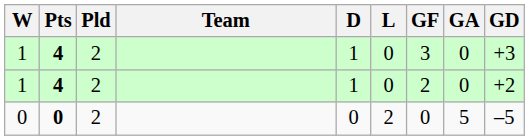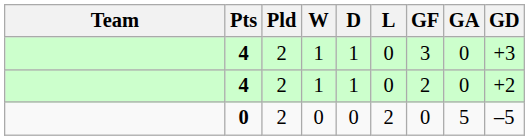columns swapped: (226, 20) <-> (22, 20)
